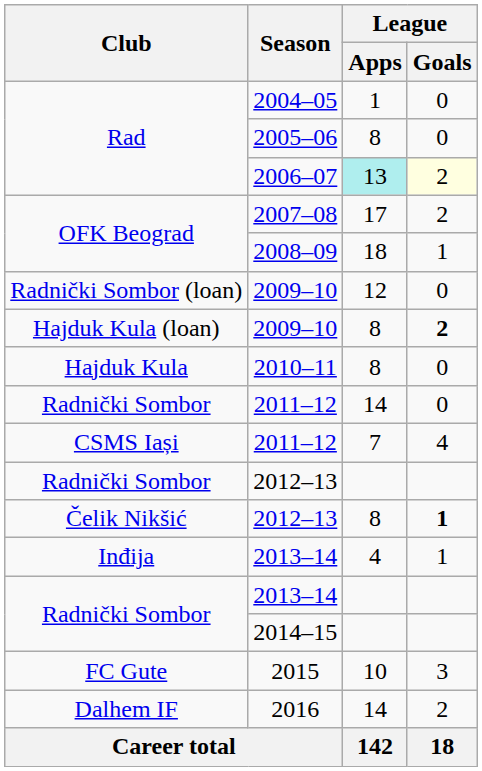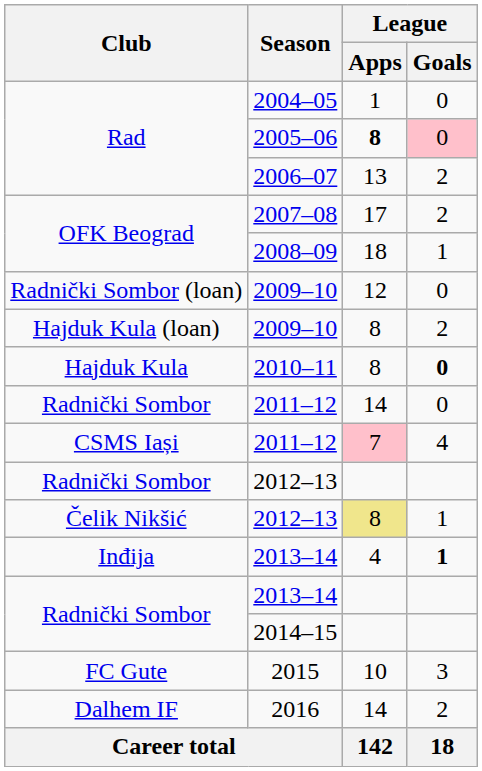(375, 137) normal -> (375, 137) bold
(442, 137) no background -> (442, 137) pink background
(375, 175) paleturquoise background -> (375, 175) no background
(442, 175) lightyellow background -> (442, 175) no background
(442, 328) bold -> (442, 328) normal
(442, 366) normal -> (442, 366) bold
(375, 442) no background -> (375, 442) pink background
(375, 518) no background -> (375, 518) khaki background
(442, 518) bold -> (442, 518) normal
(442, 556) normal -> (442, 556) bold
